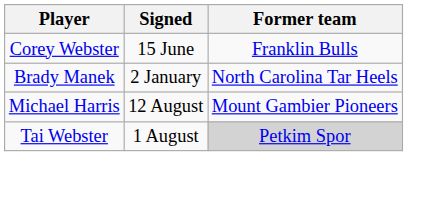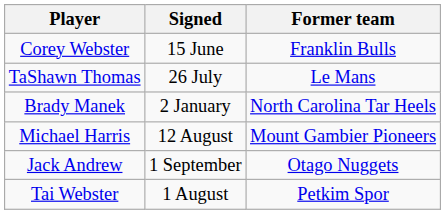+ row: (75, 77)
+ row: (75, 164)
(305, 135) lightgrey background -> (343, 194) no background
